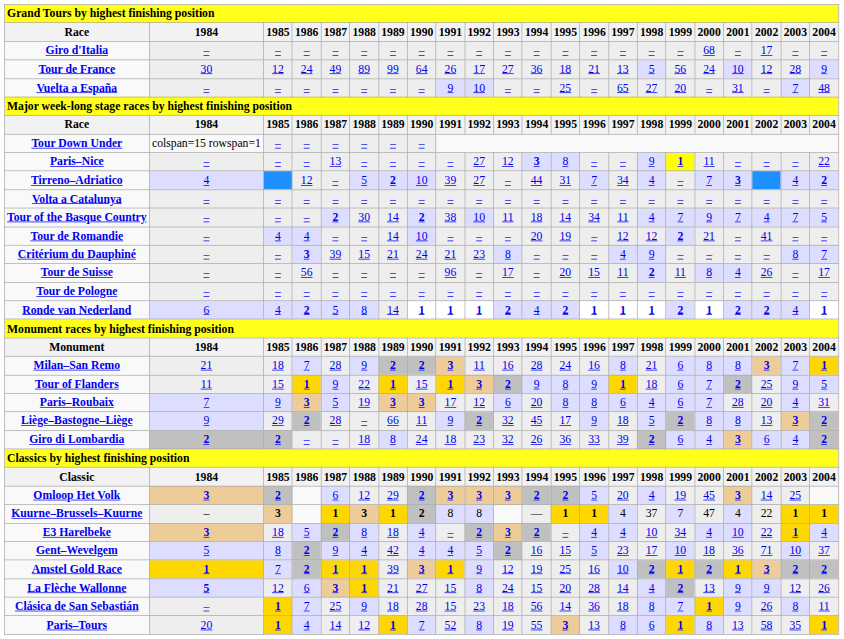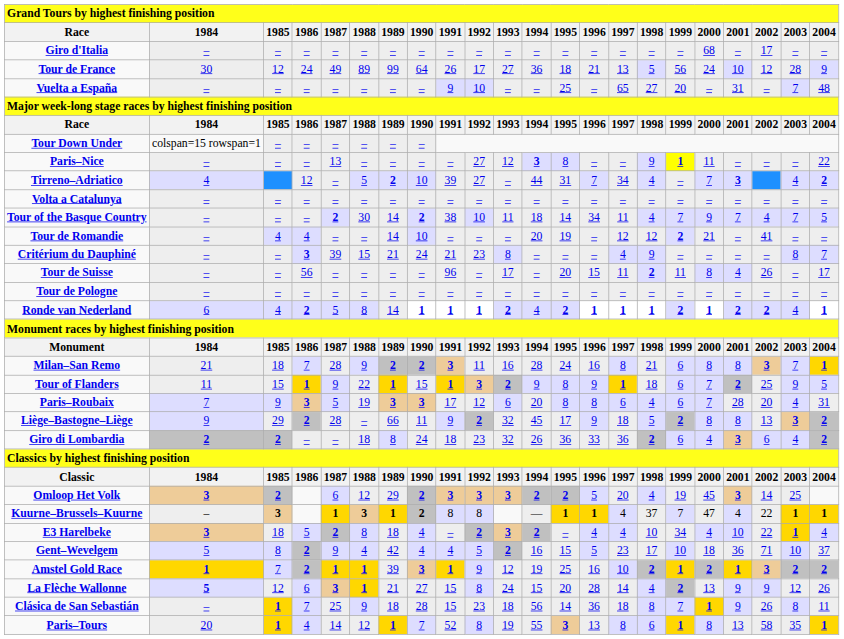(623, 439) 39 -> (623, 439) 36
